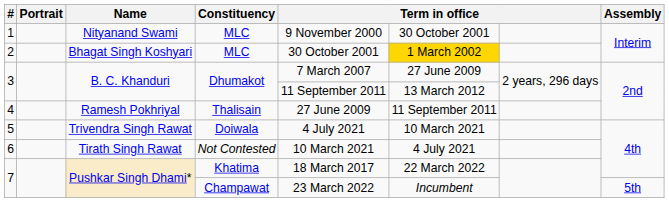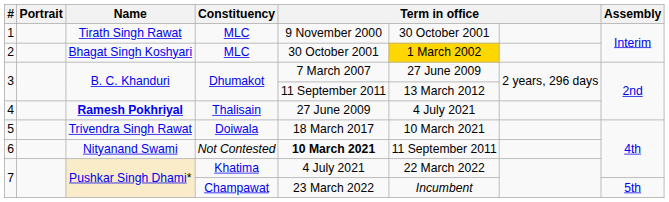(130, 33) Nityanand Swami -> (130, 33) Tirath Singh Rawat
(130, 110) normal -> (130, 110) bold
(444, 110) 11 September 2011 -> (444, 110) 4 July 2021
(334, 129) 4 July 2021 -> (334, 129) 18 March 2017
(130, 149) Tirath Singh Rawat -> (130, 149) Nityanand Swami
(334, 149) normal -> (334, 149) bold
(444, 149) 4 July 2021 -> (444, 149) 11 September 2011
(334, 168) 18 March 2017 -> (334, 168) 4 July 2021
